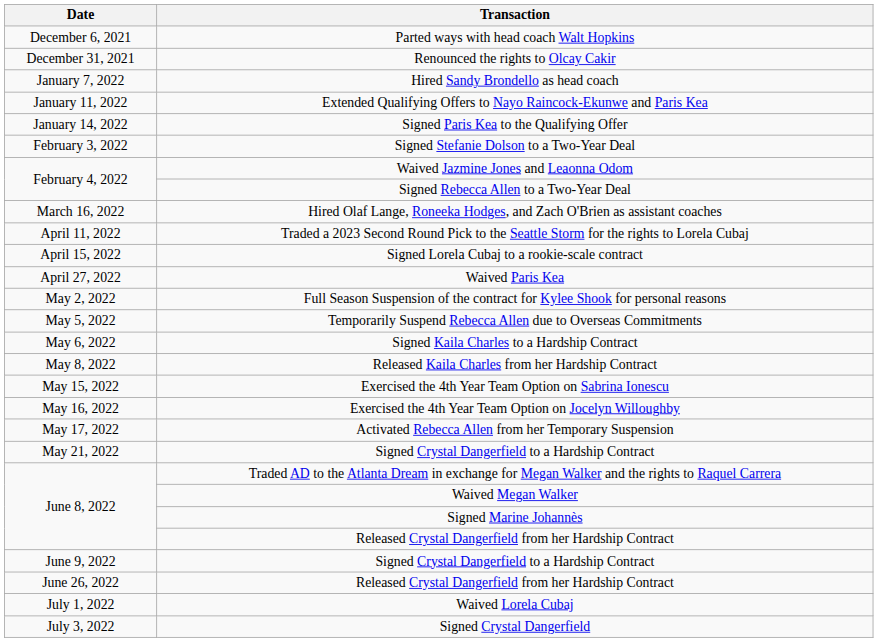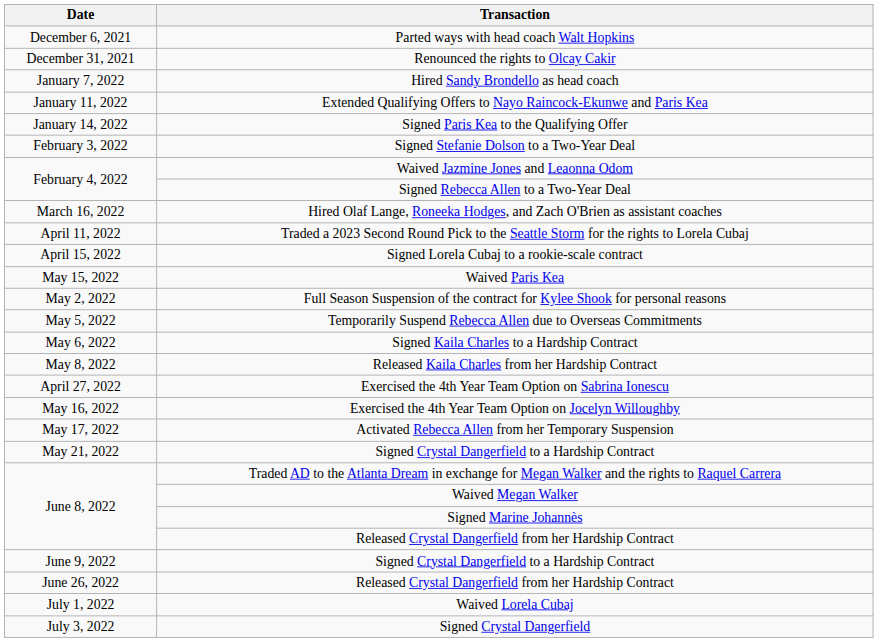(81, 277) April 27, 2022 -> (81, 277) May 15, 2022
(81, 386) May 15, 2022 -> (81, 386) April 27, 2022
